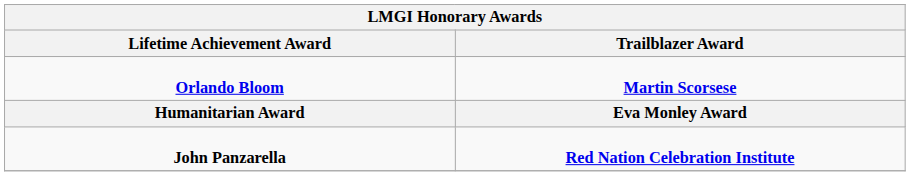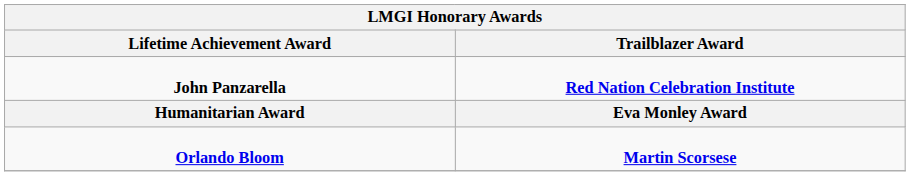rows swapped: (230, 157) <-> (230, 87)
